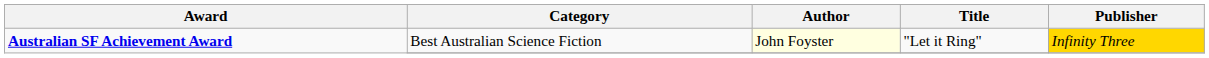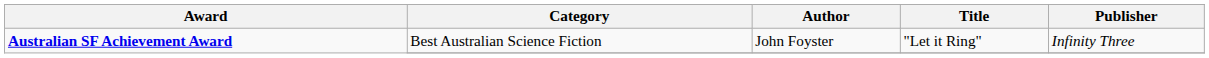(794, 40) lightyellow background -> (794, 40) no background
(1093, 40) gold background -> (1093, 40) no background
